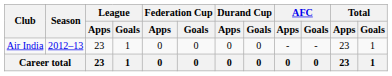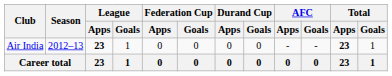(99, 46) normal -> (99, 46) bold
(344, 46) normal -> (344, 46) bold
